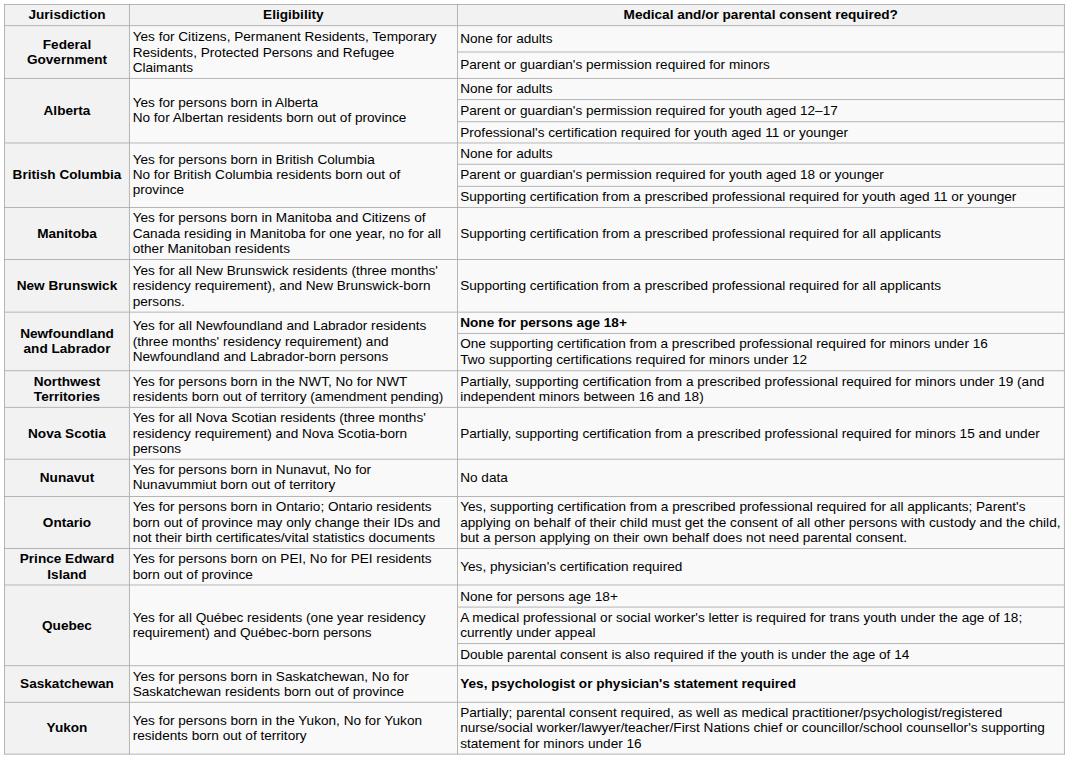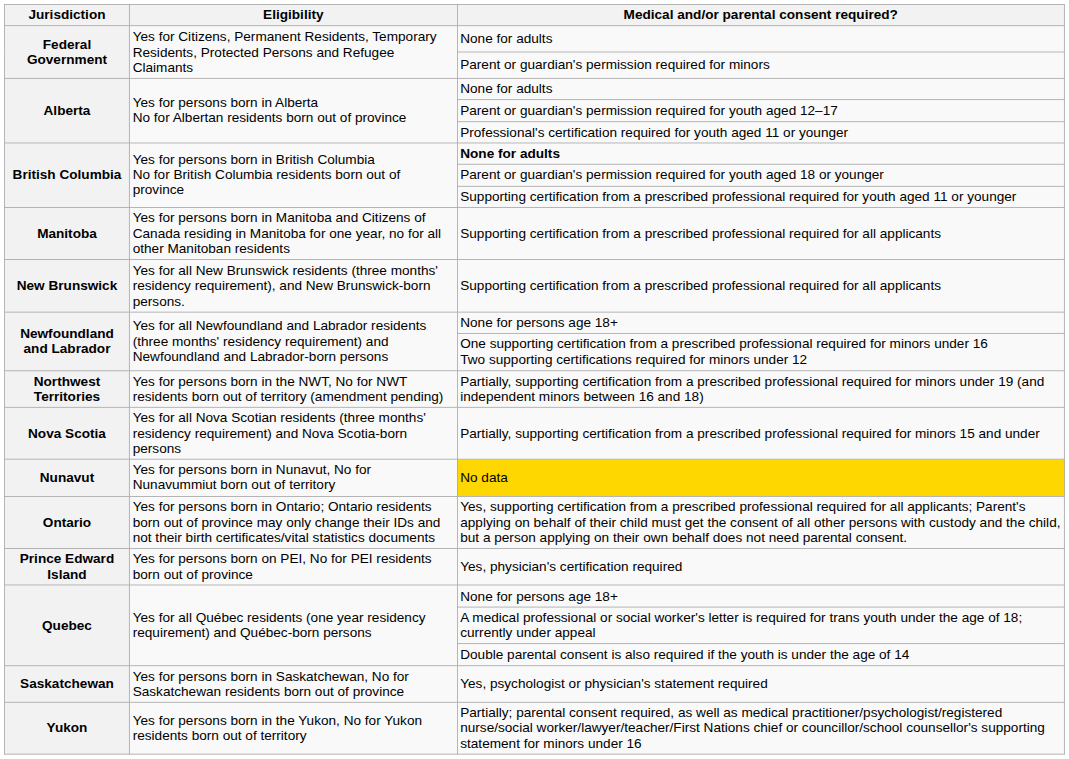(506, 153) normal -> (510, 153) bold
(544, 322) bold -> (539, 322) normal
(484, 477) no background -> (484, 477) gold background
(628, 683) bold -> (614, 683) normal
